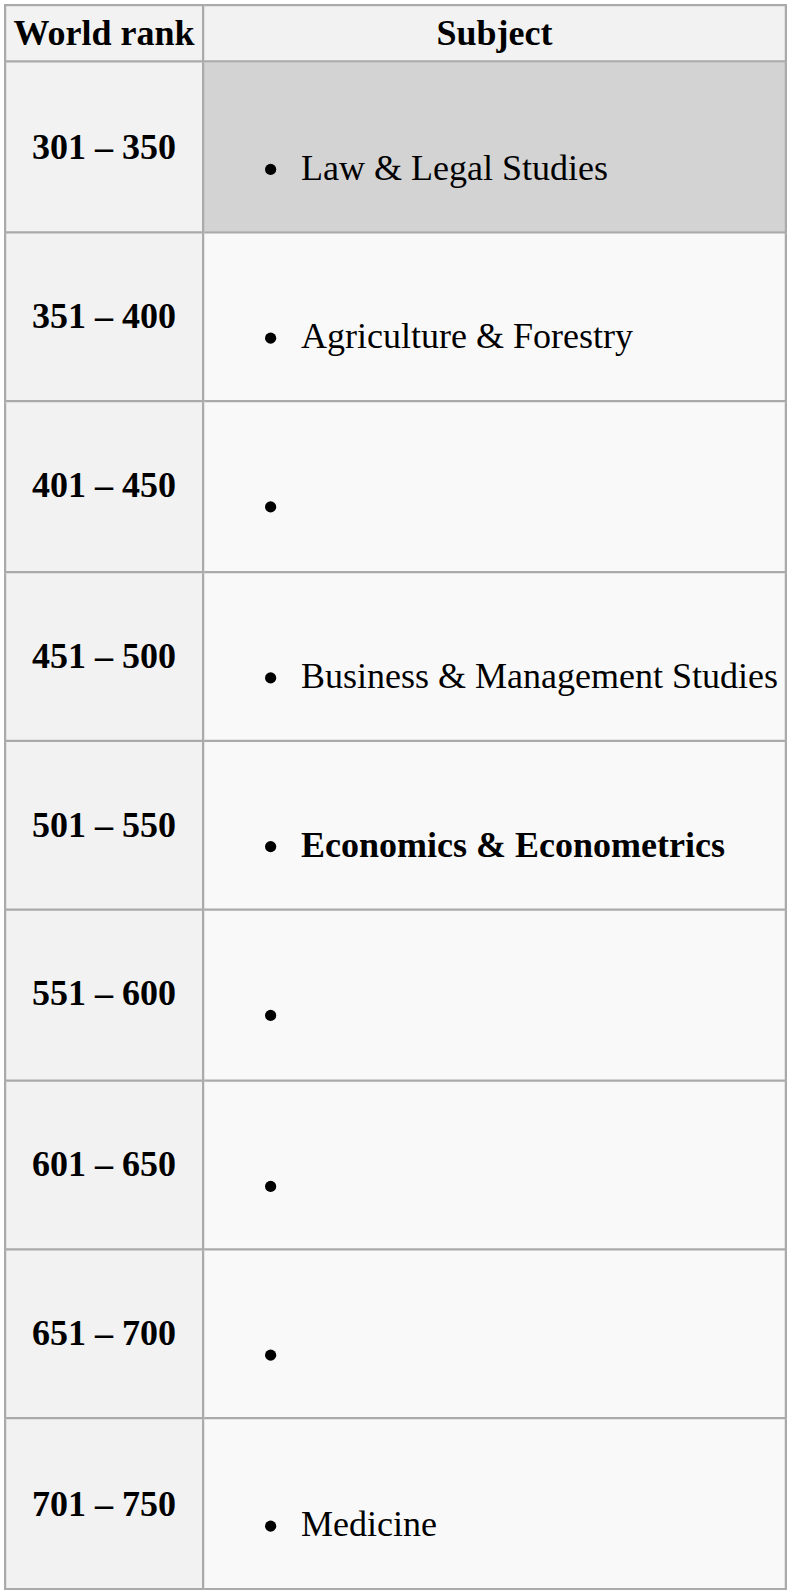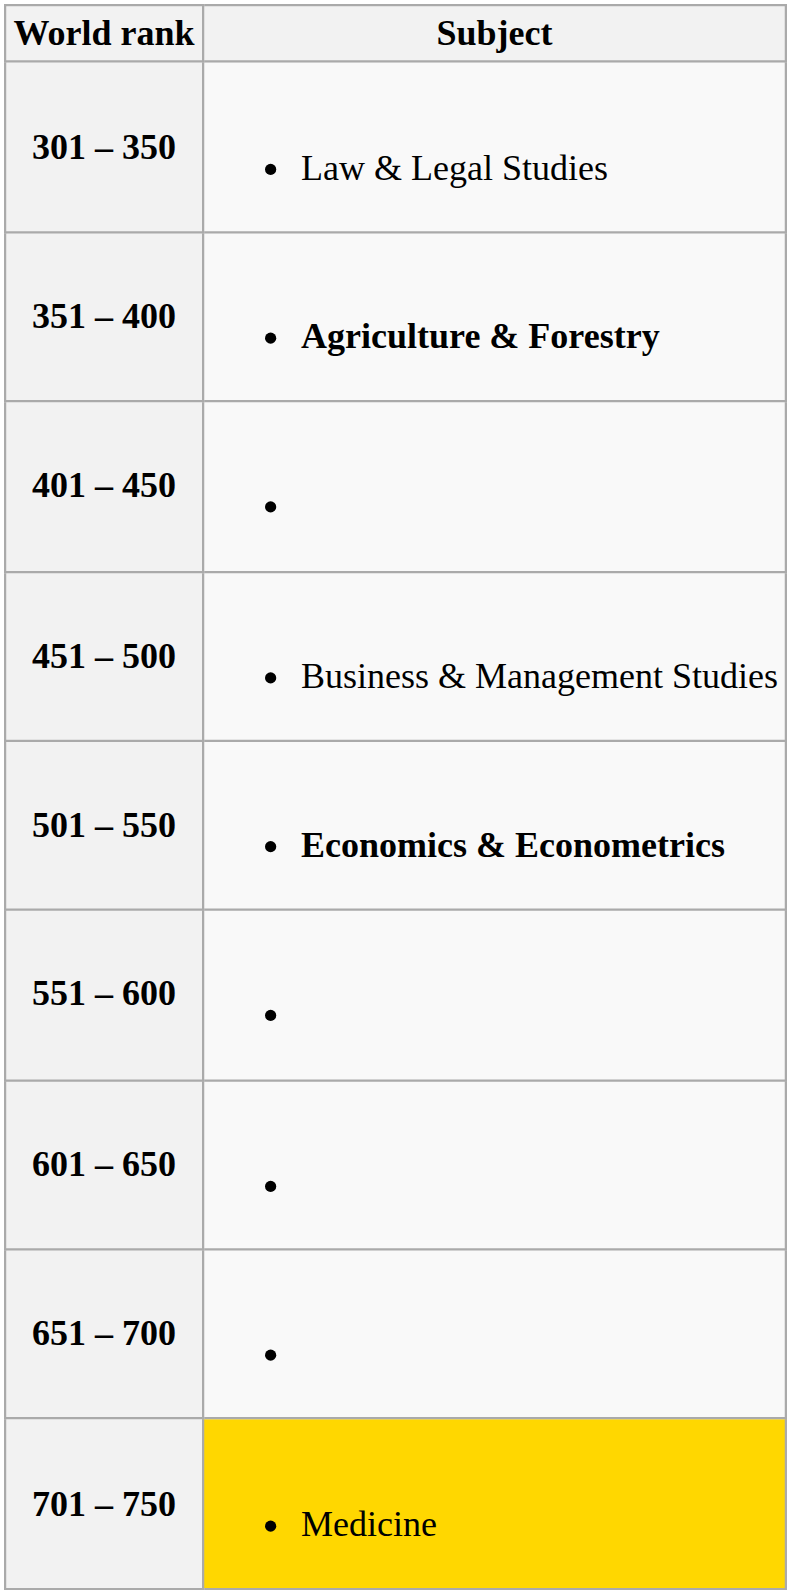(495, 167) lightgrey background -> (495, 167) no background
(495, 337) normal -> (495, 337) bold
(495, 1524) no background -> (495, 1524) gold background
